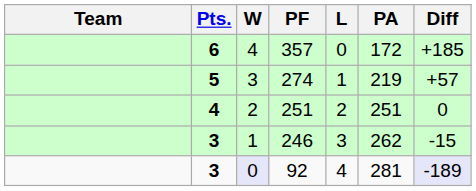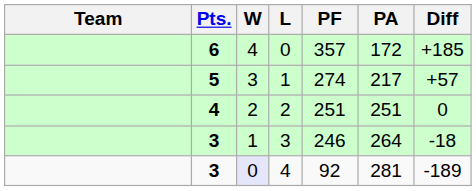columns swapped: (342, 19) <-> (297, 19)
(386, 79) 219 -> (386, 79) 217
(386, 140) 262 -> (386, 140) 264
(442, 140) -15 -> (442, 140) -18
(442, 170) lavender background -> (442, 170) no background
